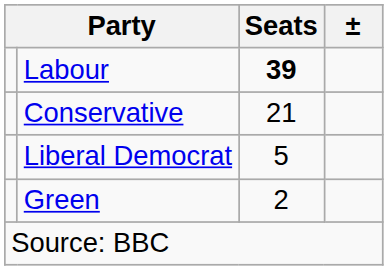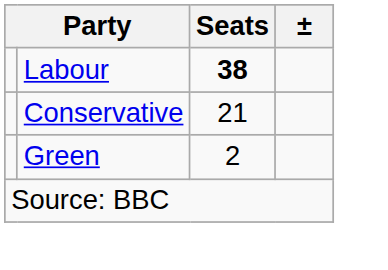(281, 69) 39 -> (233, 69) 38
- row: (128, 156)
